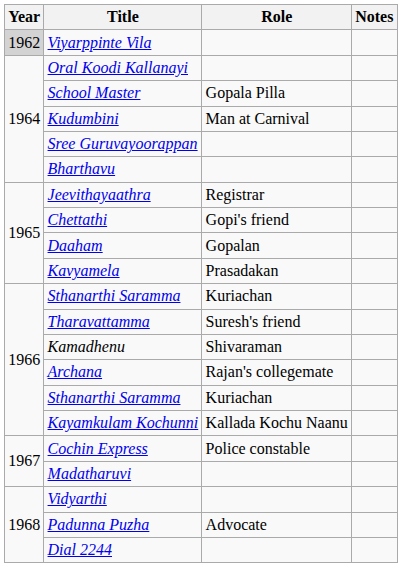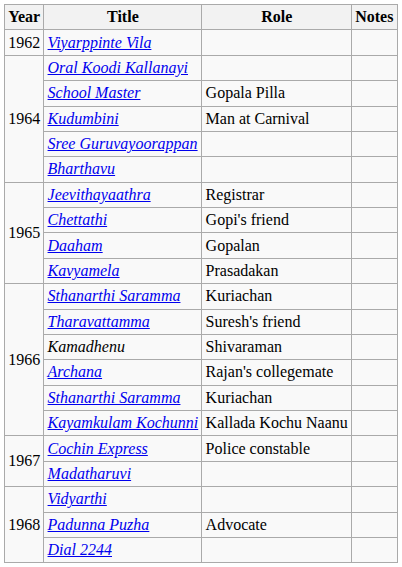(24, 42) lightgrey background -> (24, 42) no background
